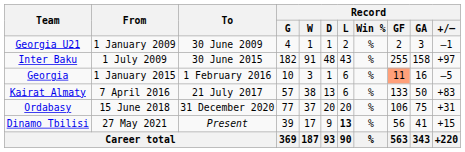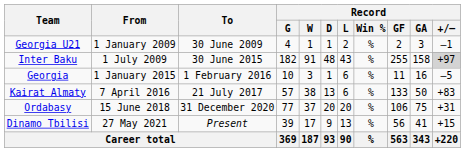(446, 60) no background -> (446, 60) lightgrey background
(399, 76) lightsalmon background -> (399, 76) no background
(346, 124) bold -> (346, 124) normal
